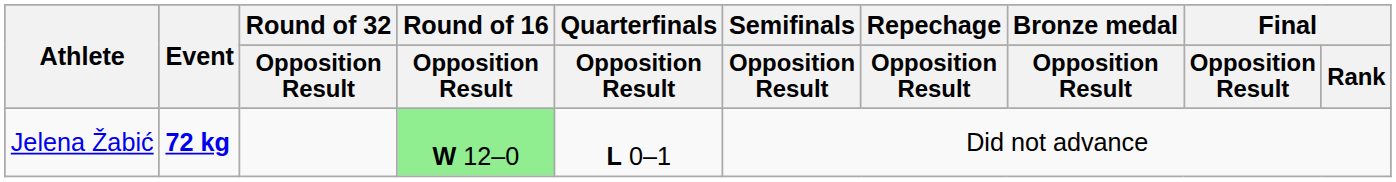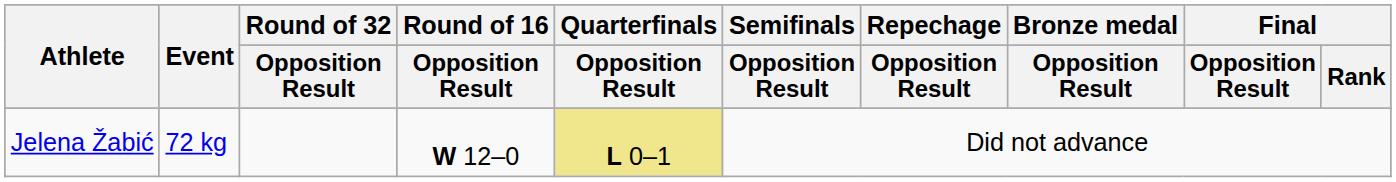(198, 143) bold -> (196, 143) normal
(476, 157) lightgreen background -> (476, 157) no background
(639, 157) no background -> (639, 157) khaki background
